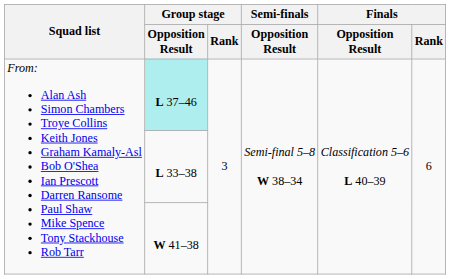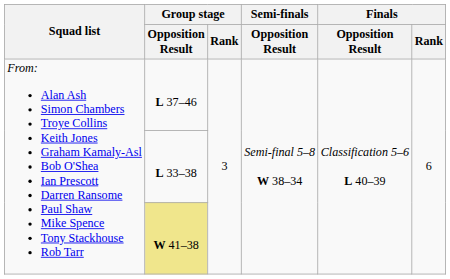(176, 102) paleturquoise background -> (176, 102) no background
(176, 245) no background -> (176, 245) khaki background
